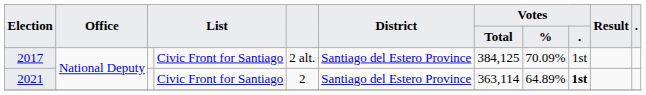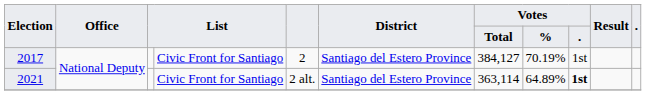(302, 58) 2 alt. -> (302, 58) 2
(498, 58) 384,125 -> (498, 58) 384,127
(546, 58) 70.09% -> (546, 58) 70.19%
(302, 79) 2 -> (302, 79) 2 alt.
